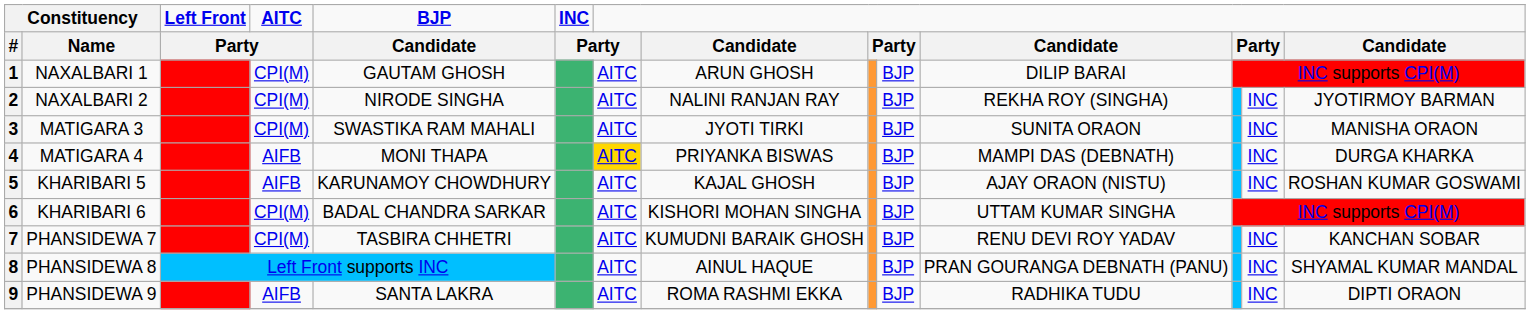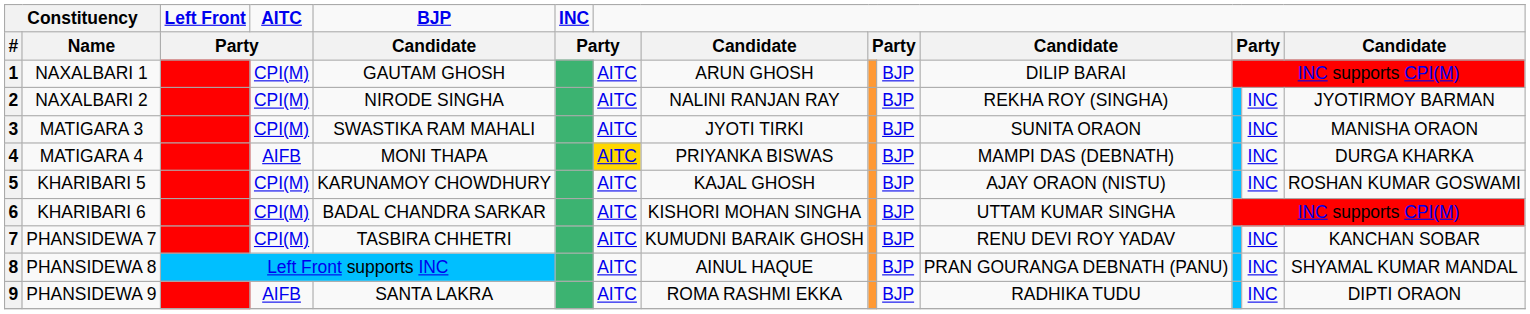(282, 184) AIFB -> (282, 184) CPI(M)
